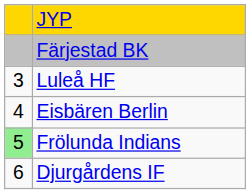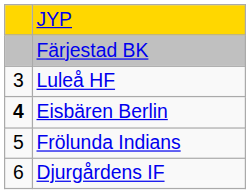(18, 111) normal -> (18, 111) bold
(18, 142) lightgreen background -> (18, 142) no background
